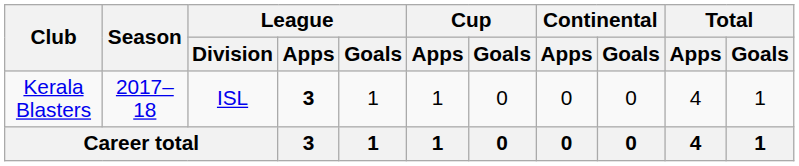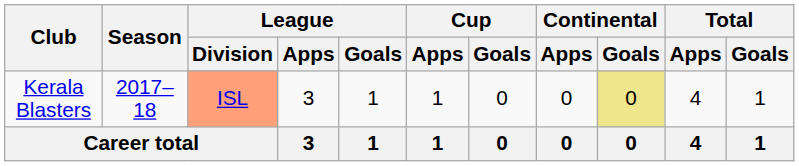(233, 98) no background -> (233, 98) lightsalmon background
(309, 98) bold -> (309, 98) normal
(631, 98) no background -> (631, 98) khaki background
